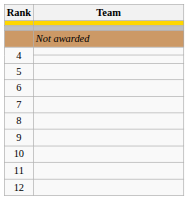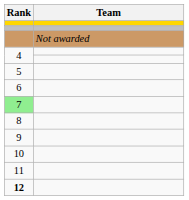(19, 104) no background -> (19, 104) lightgreen background
(19, 187) normal -> (19, 187) bold
